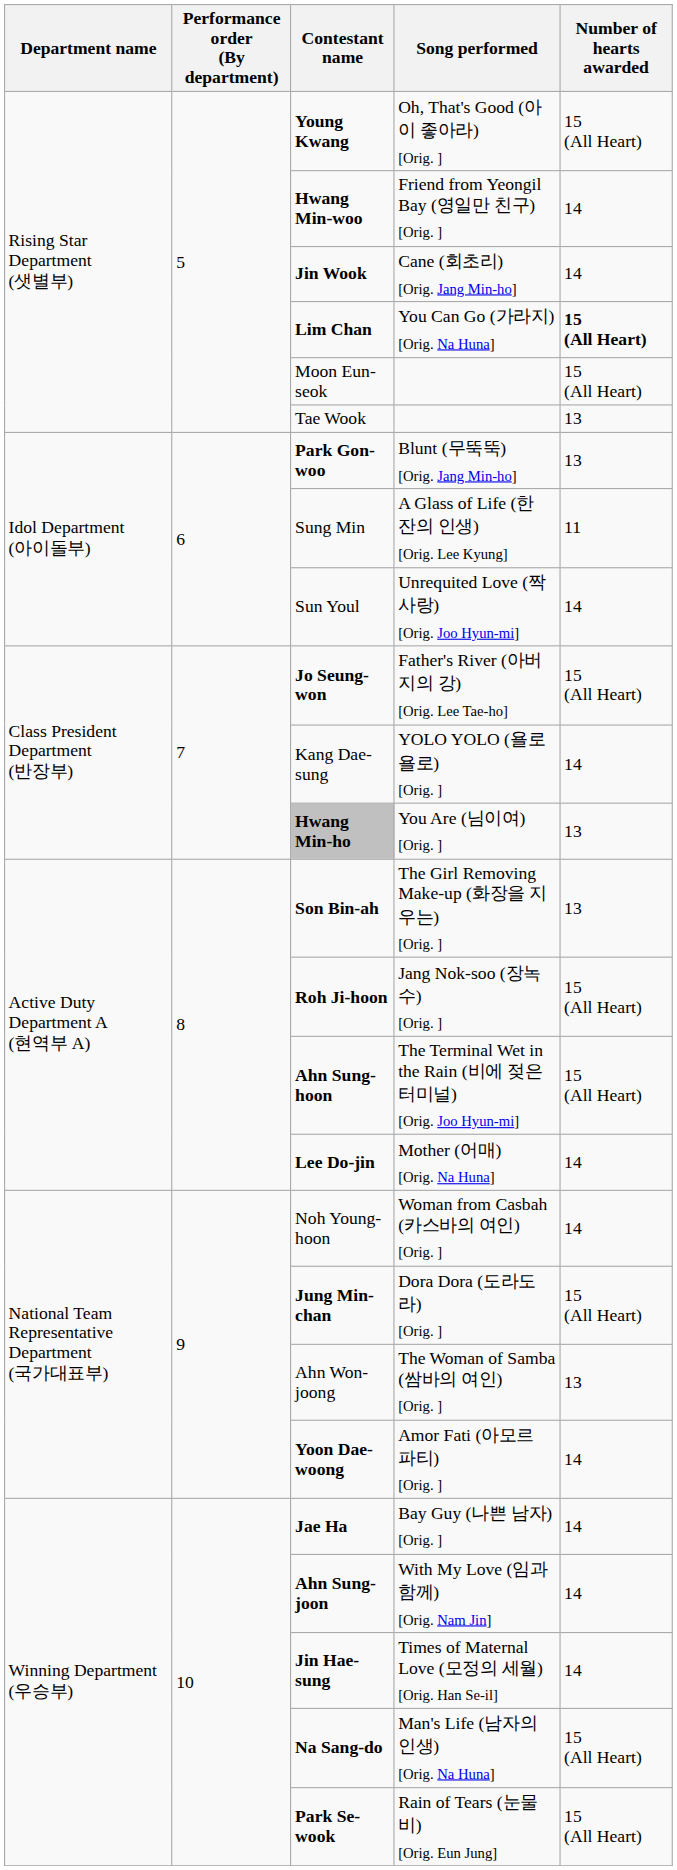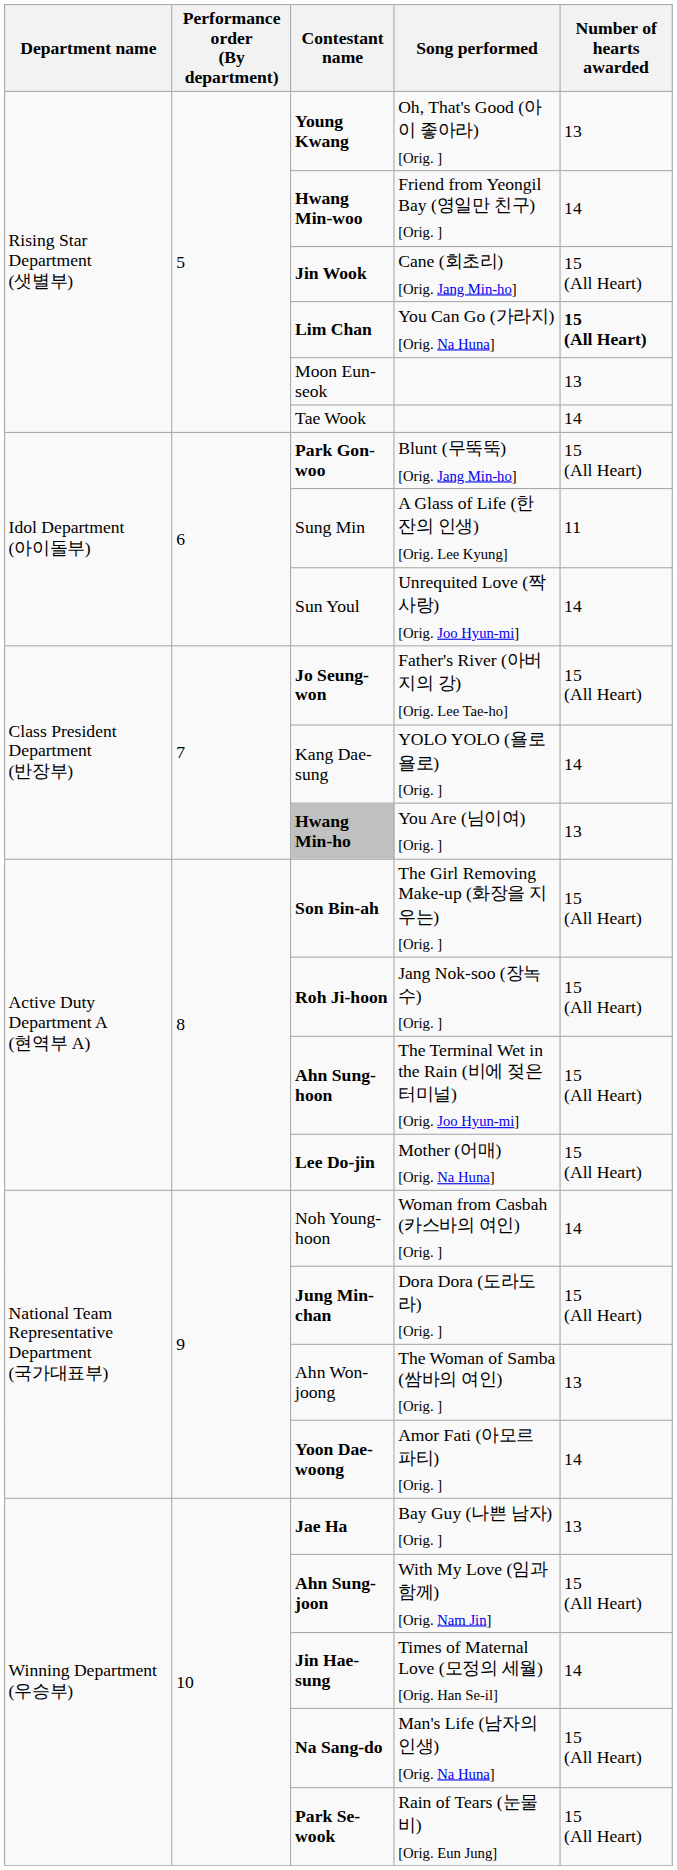(603, 131) 15 (All Heart) -> (573, 131) 13
(573, 273) 14 -> (603, 273) 15 (All Heart)
(603, 381) 15 (All Heart) -> (573, 381) 13
(573, 418) 13 -> (573, 418) 14
(573, 460) 13 -> (603, 460) 15 (All Heart)
(573, 908) 13 -> (603, 908) 15 (All Heart)
(573, 1162) 14 -> (603, 1162) 15 (All Heart)
(573, 1526) 14 -> (573, 1526) 13
(573, 1593) 14 -> (603, 1593) 15 (All Heart)
